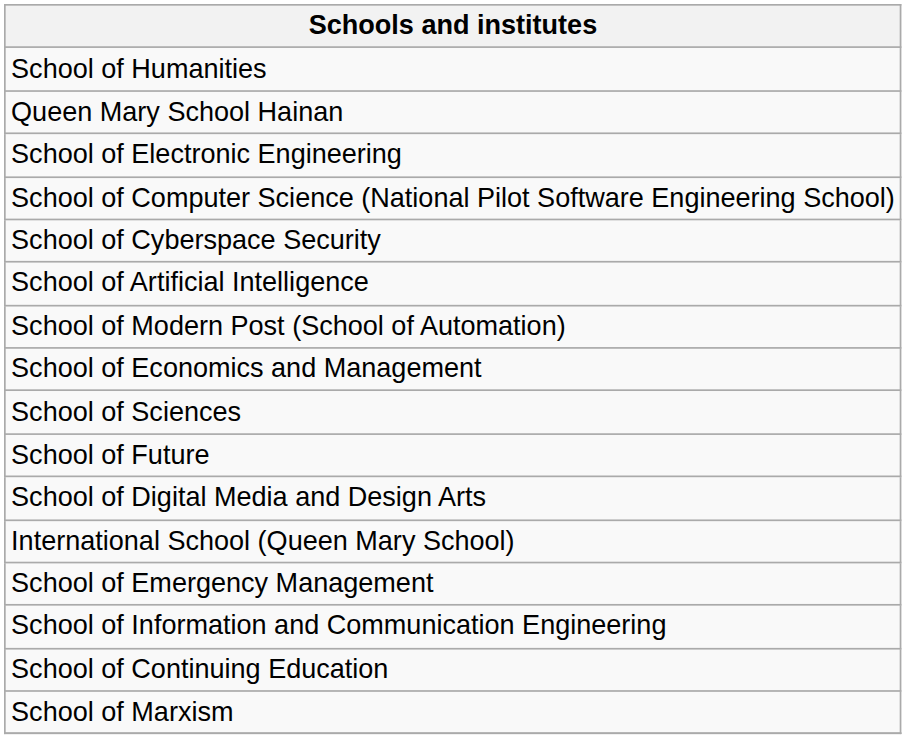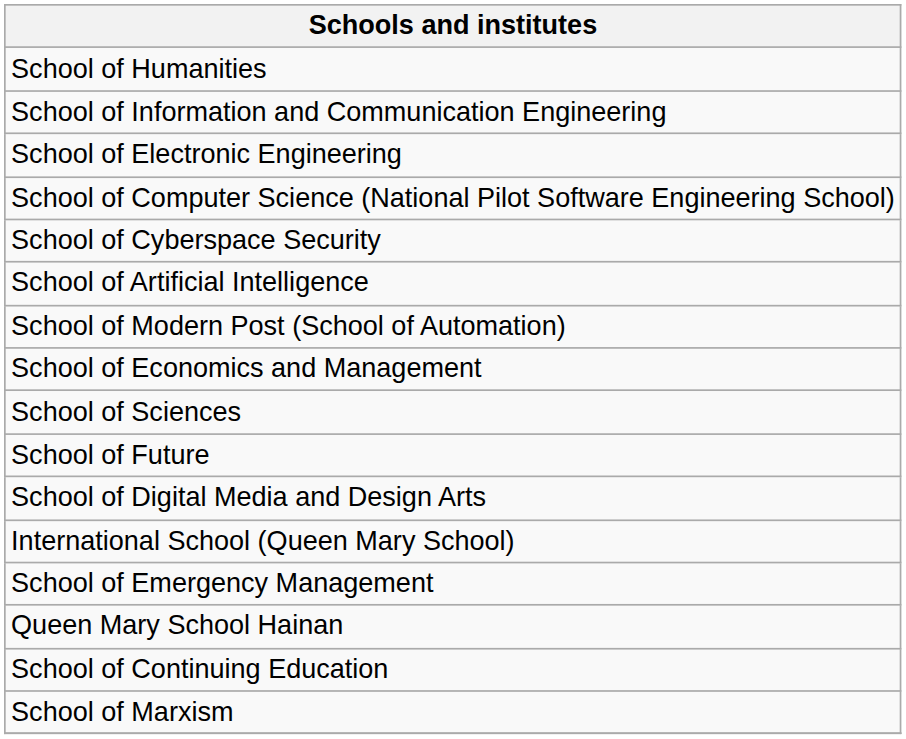(177, 111) Queen Mary School Hainan -> (339, 111) School of Information and Communication Engineering
(339, 626) School of Information and Communication Engineering -> (177, 626) Queen Mary School Hainan
